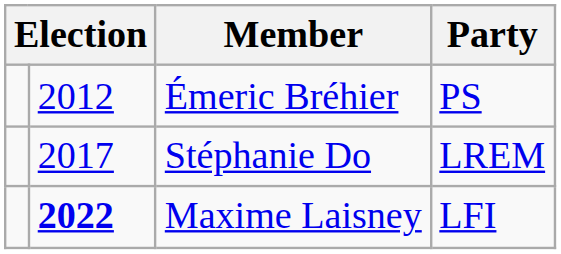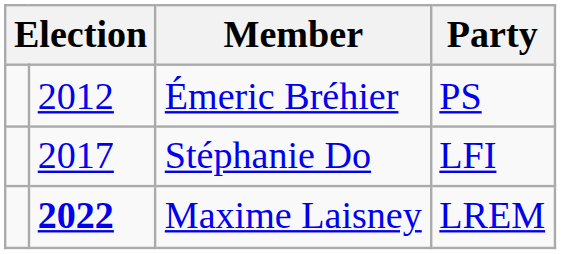(492, 155) LREM -> (468, 155) LFI
(468, 215) LFI -> (492, 215) LREM
